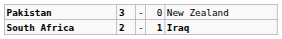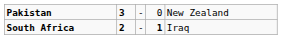(178, 27) bold -> (178, 27) normal
